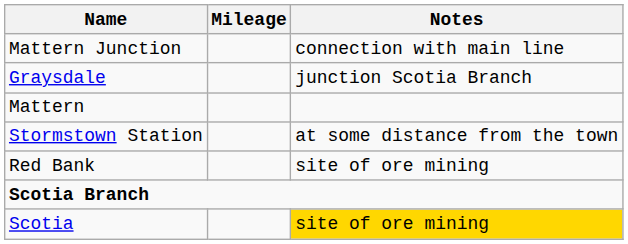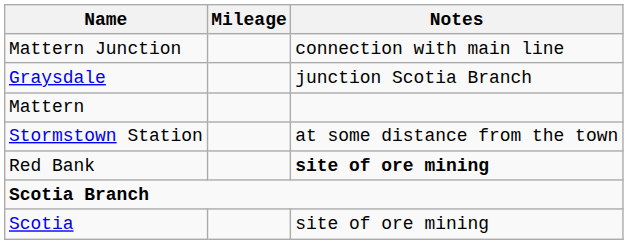(392, 166) normal -> (392, 166) bold
(392, 224) gold background -> (392, 224) no background
